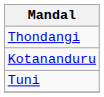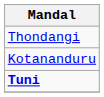(24, 81) normal -> (24, 81) bold
